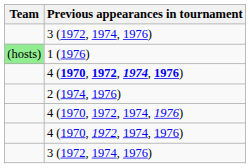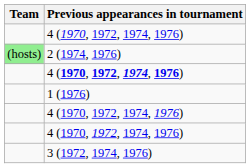(100, 34) 3 (1972, 1974, 1976) -> (115, 34) 4 (1970, 1972, 1974, 1976)
(68, 53) 1 (1976) -> (84, 53) 2 (1974, 1976)
(84, 93) 2 (1974, 1976) -> (68, 93) 1 (1976)
